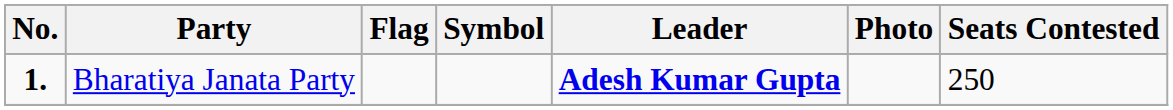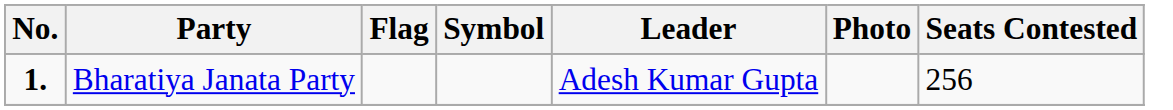(700, 79) bold -> (688, 79) normal
(971, 79) 250 -> (949, 79) 256
